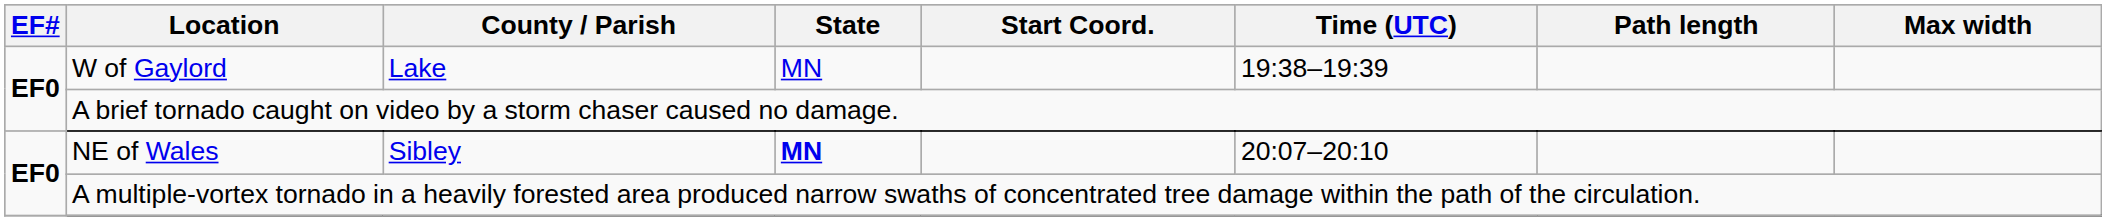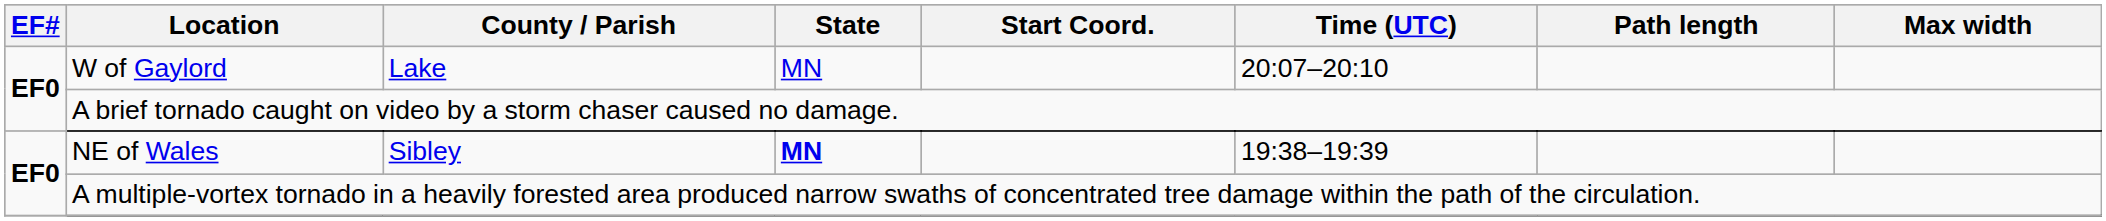(1315, 67) 19:38–19:39 -> (1315, 67) 20:07–20:10
(1315, 151) 20:07–20:10 -> (1315, 151) 19:38–19:39
